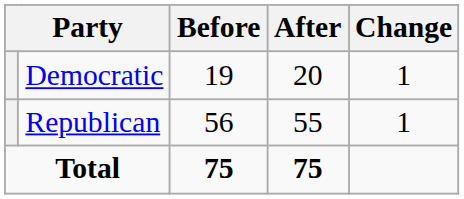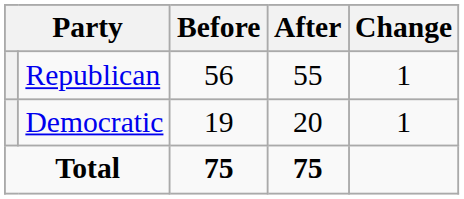rows swapped: (93, 121) <-> (94, 74)
